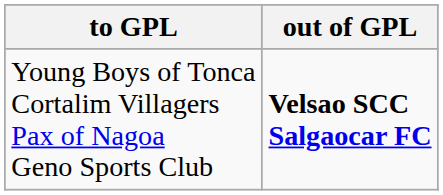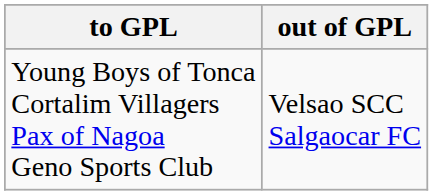(350, 119) bold -> (345, 119) normal
